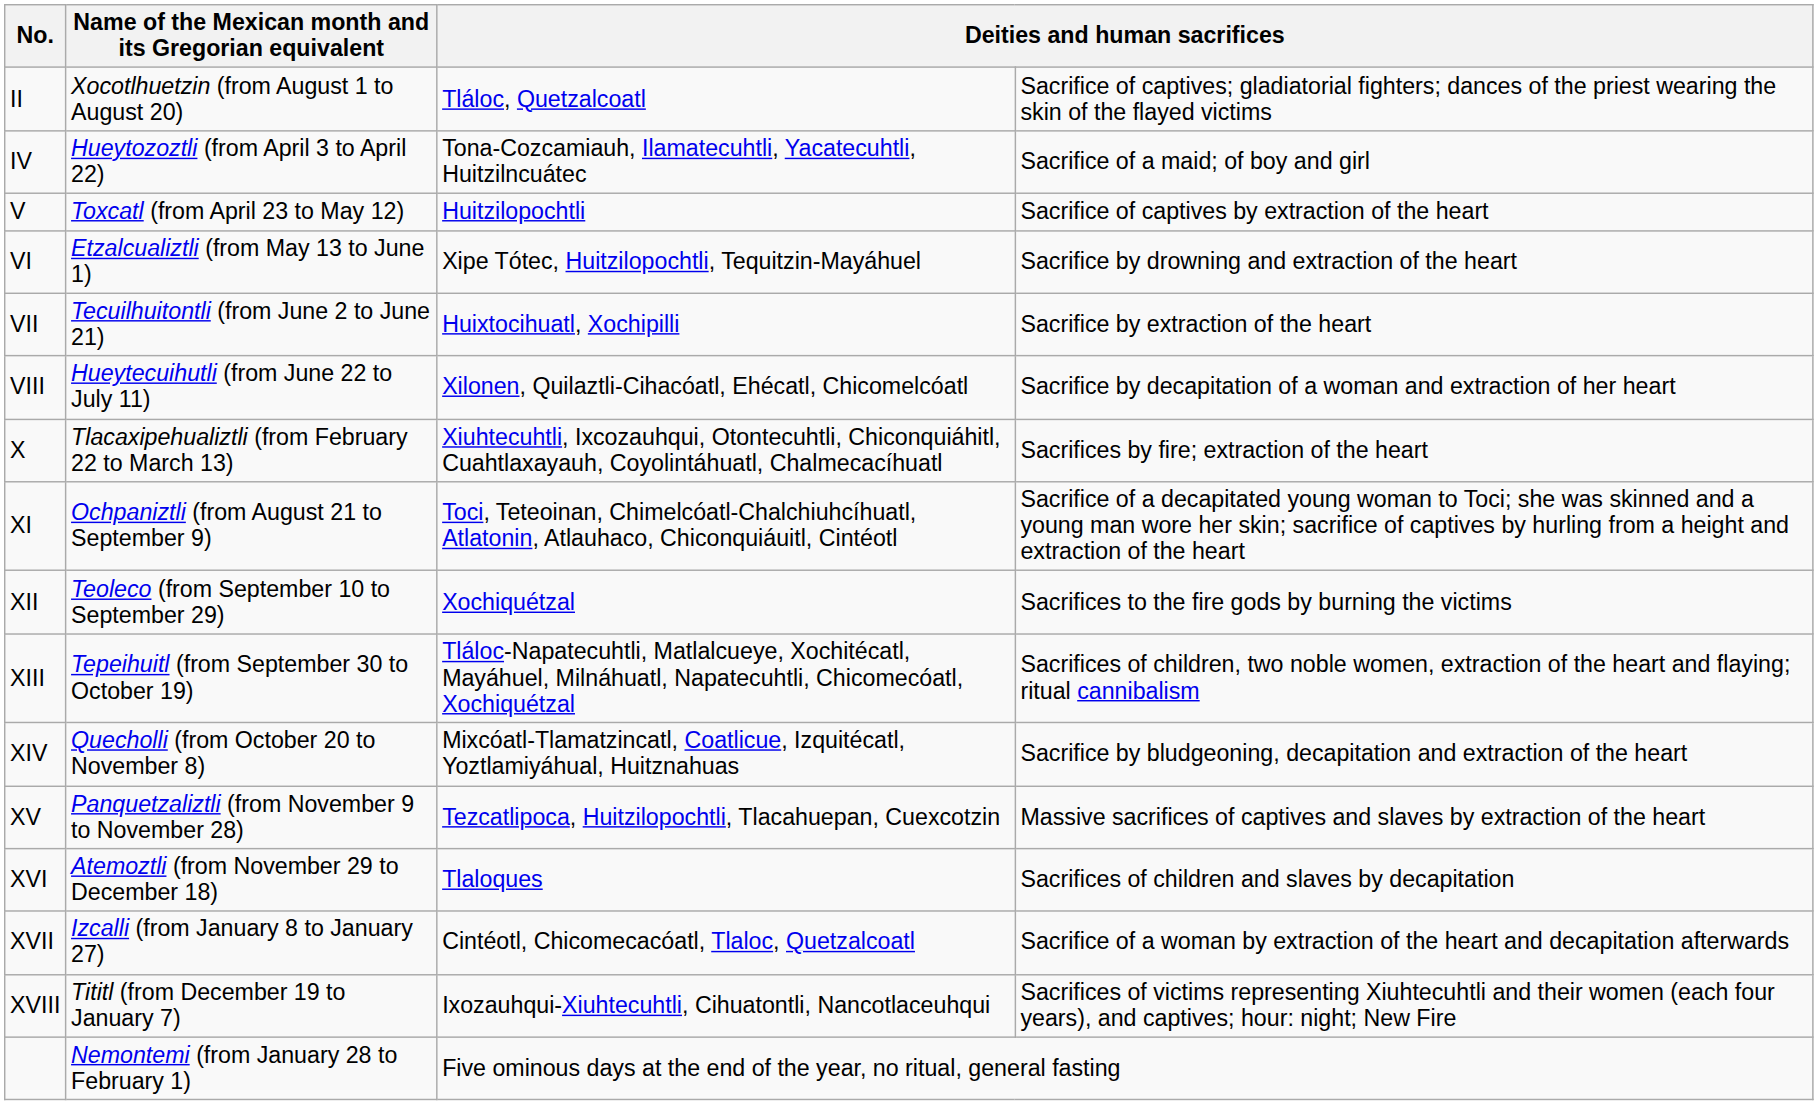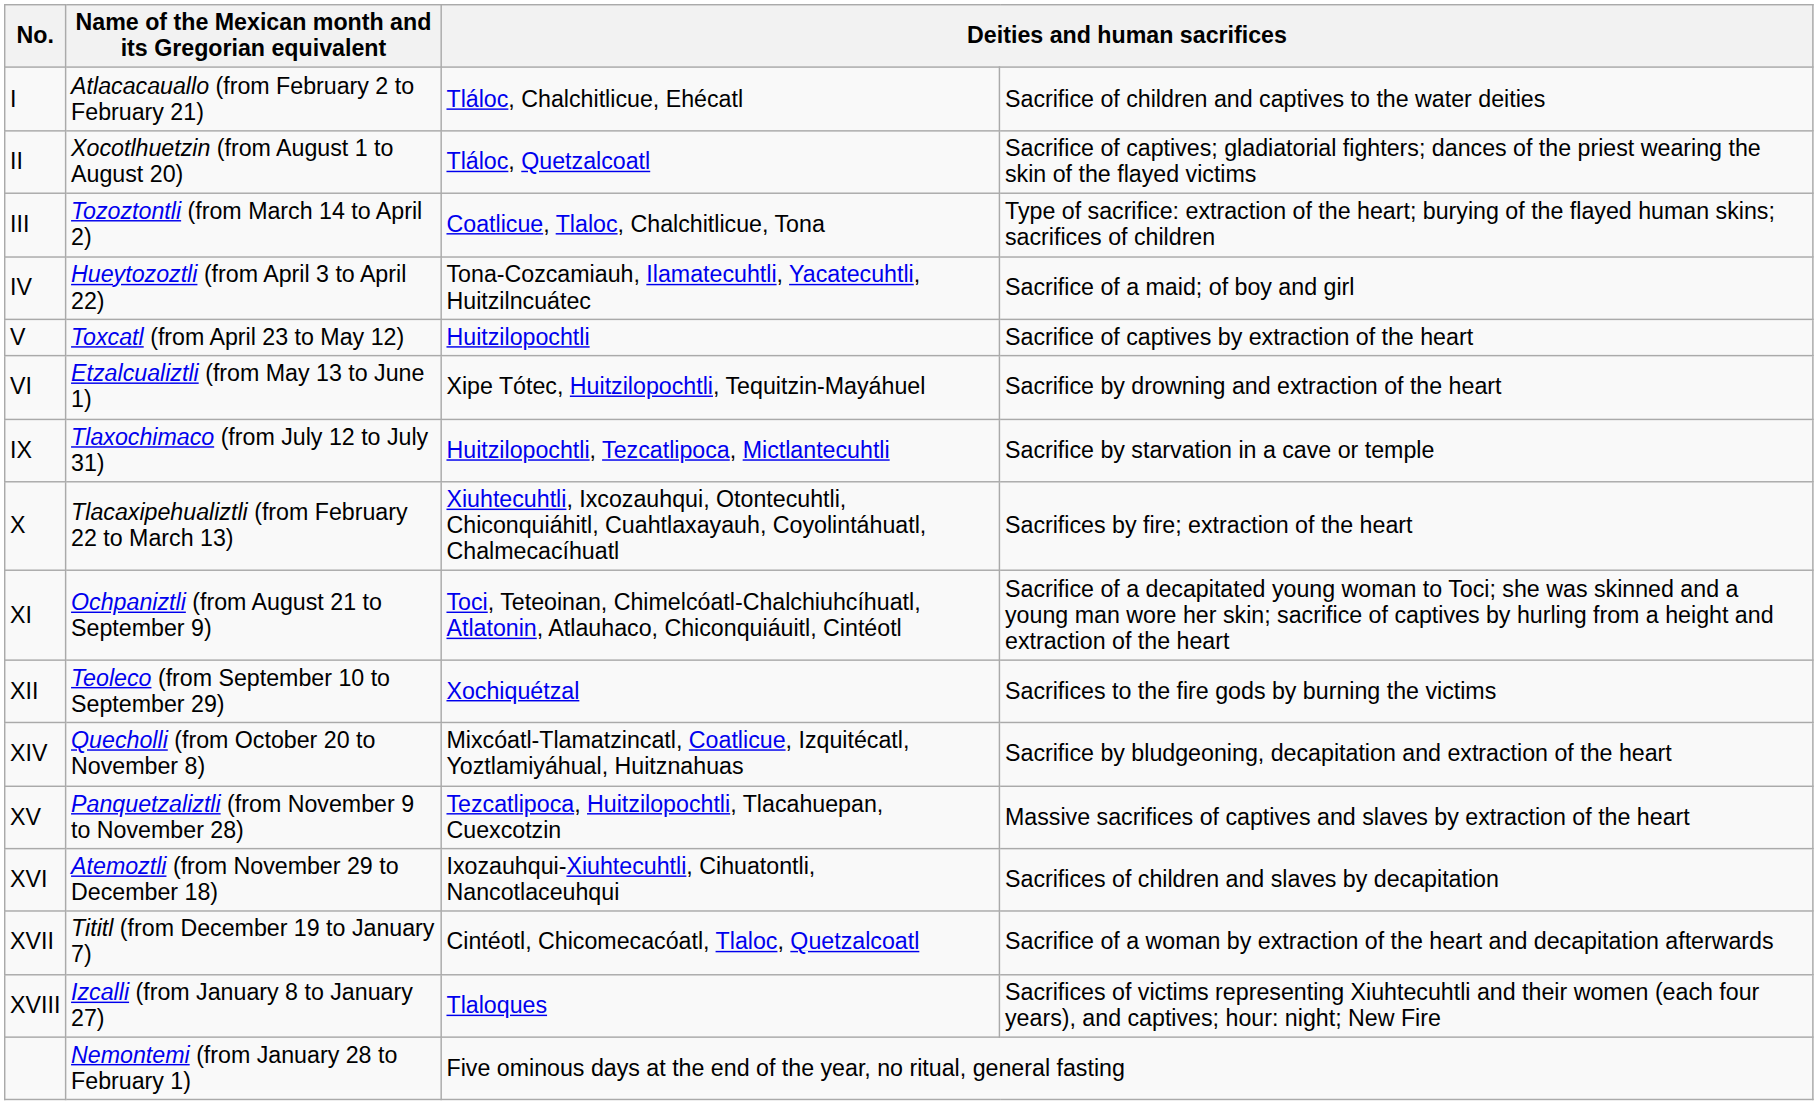+ row: (13, 98)
+ row: (20, 224)
- row: (24, 324)
- row: (27, 387)
+ row: (21, 450)
- row: (27, 677)
(492, 879) Tlaloques -> (631, 879) Ixozauhqui-Xiuhtecuhtli, Cihuatontli, Nancotlaceuhqui
(242, 942) Izcalli (from January 8 to January 27) -> (253, 942) Tititl (from December 19 to January 7)
(208, 1005) Tititl (from December 19 to January 7) -> (242, 1005) Izcalli (from January 8 to January 27)
(716, 1005) Ixozauhqui-Xiuhtecuhtli, Cihuatontli, Nancotlaceuhqui -> (497, 1005) Tlaloques
